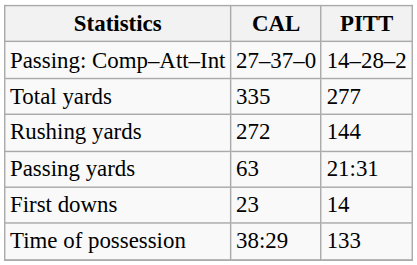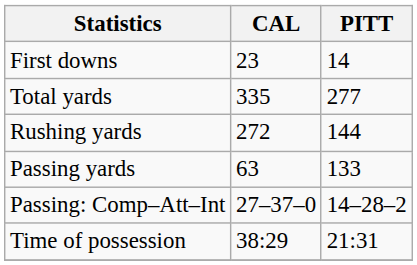rows swapped: (64, 204) <-> (118, 59)
(353, 168) 21:31 -> (344, 168) 133
(344, 241) 133 -> (353, 241) 21:31
